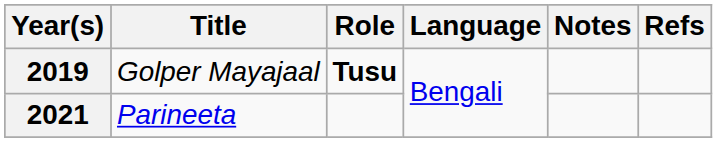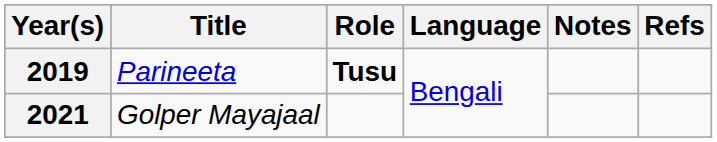(218, 70) Golper Mayajaal -> (177, 70) Parineeta
(177, 114) Parineeta -> (218, 114) Golper Mayajaal
